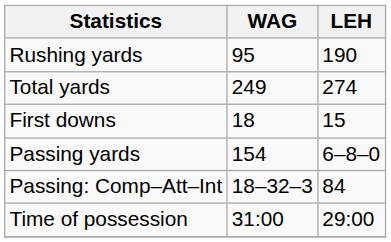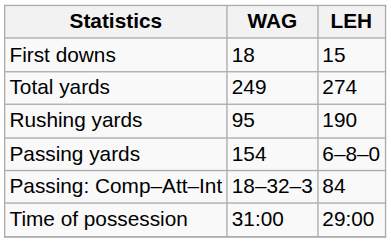rows swapped: (63, 120) <-> (76, 54)
